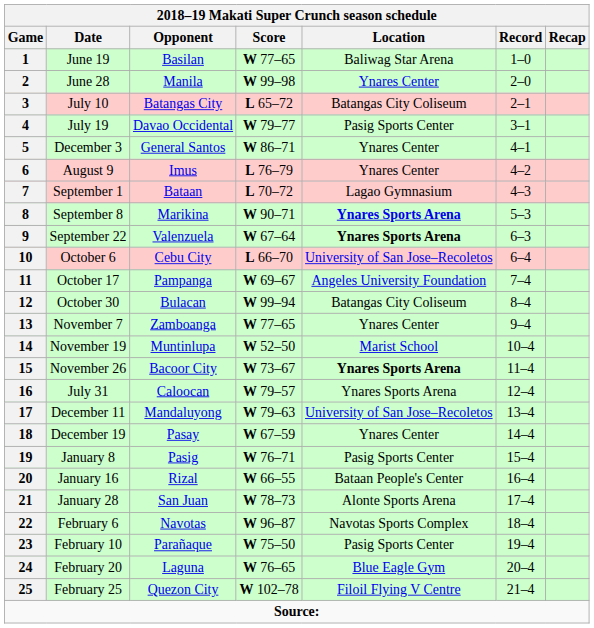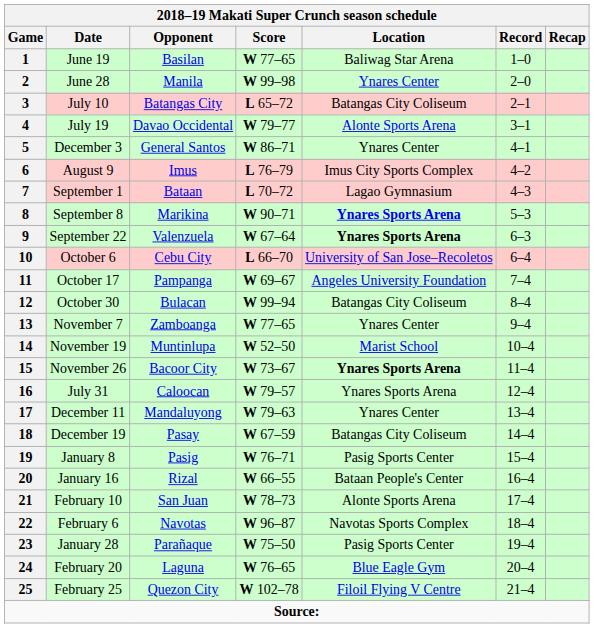(399, 125) Pasig Sports Center -> (399, 125) Alonte Sports Arena
(399, 170) Ynares Center -> (399, 170) Imus City Sports Complex
(399, 412) University of San Jose–Recoletos -> (399, 412) Ynares Center
(399, 434) Ynares Center -> (399, 434) Batangas City Coliseum
(88, 501) January 28 -> (88, 501) February 10
(88, 545) February 10 -> (88, 545) January 28
